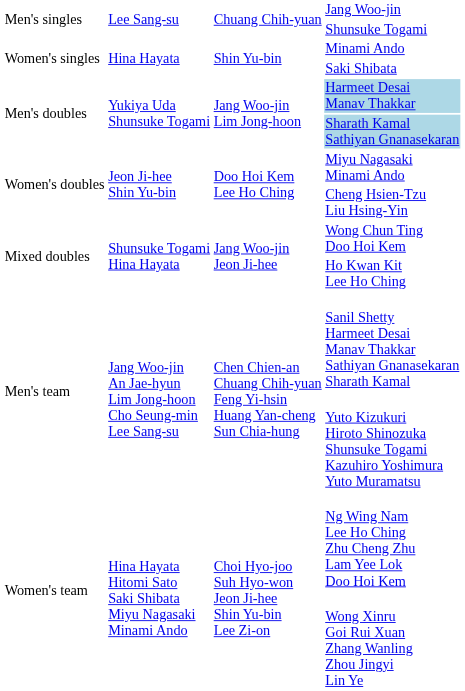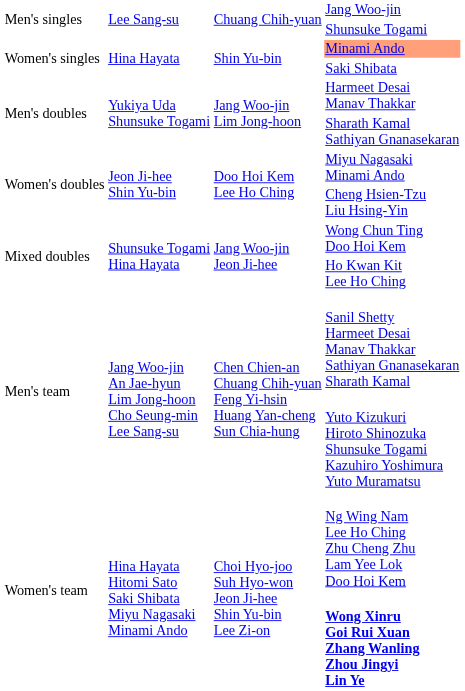(365, 48) no background -> (365, 48) lightsalmon background
(370, 96) lightblue background -> (370, 96) no background
(392, 131) lightblue background -> (392, 131) no background
(369, 648) normal -> (372, 648) bold
